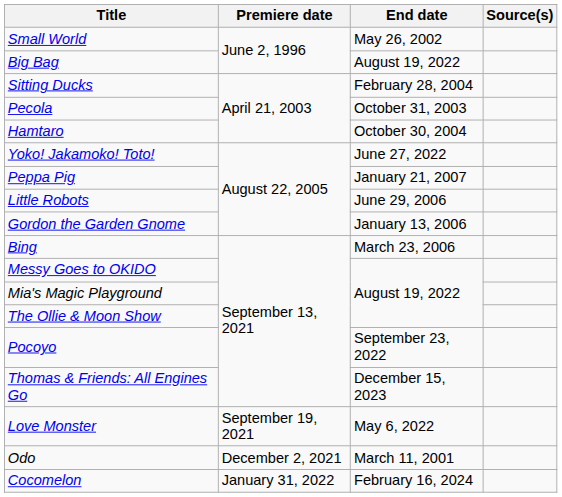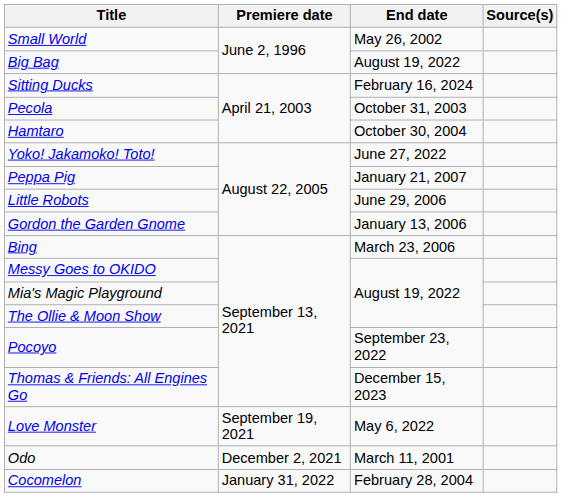(413, 85) February 28, 2004 -> (413, 85) February 16, 2024
(413, 480) February 16, 2024 -> (413, 480) February 28, 2004
